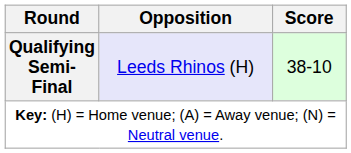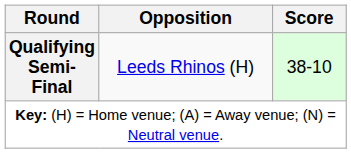(186, 66) lavender background -> (186, 66) no background
